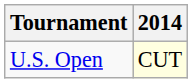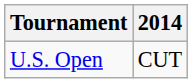(160, 59) lightyellow background -> (160, 59) no background
